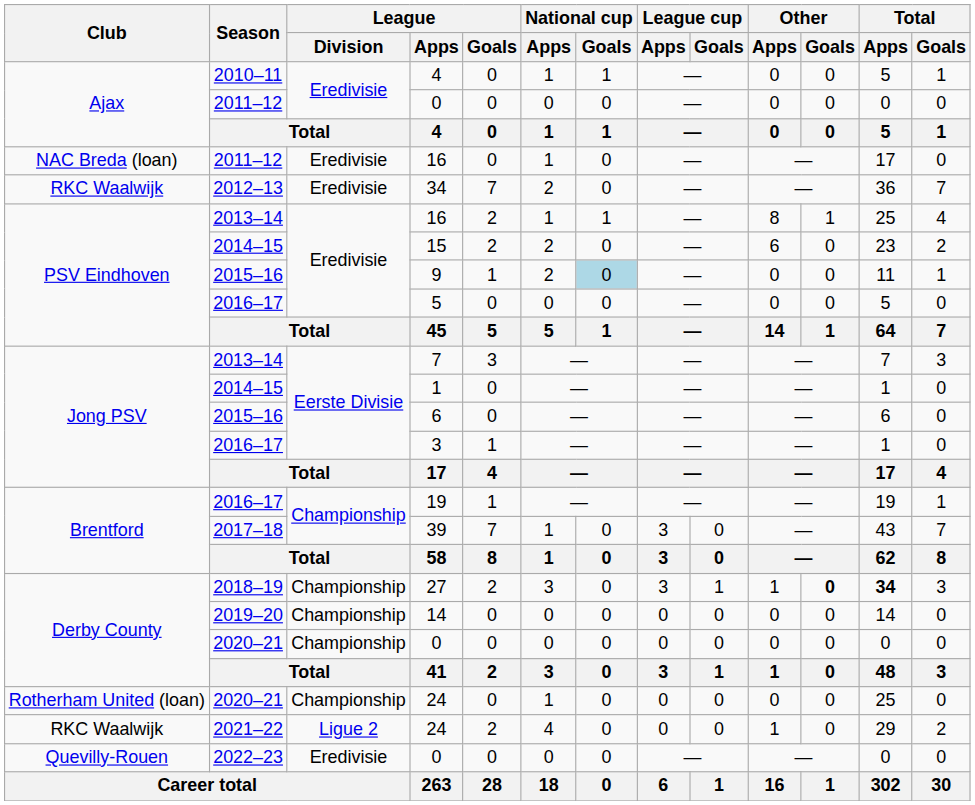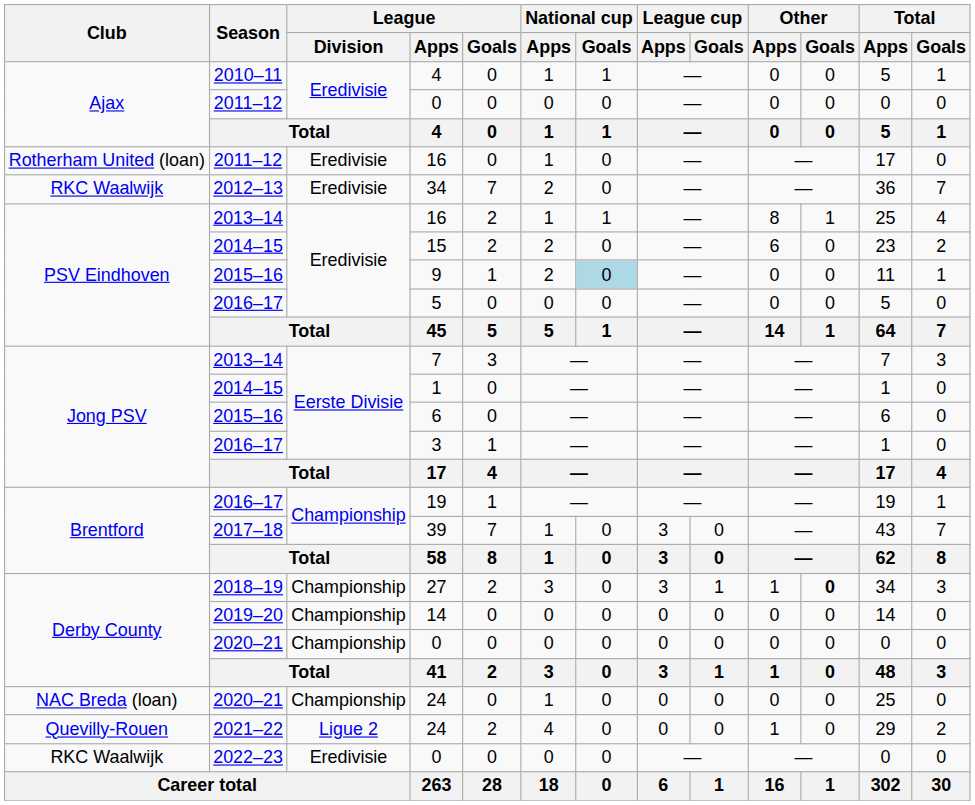(107, 160) NAC Breda (loan) -> (107, 160) Rotherham United (loan)
(886, 587) bold -> (886, 587) normal
(107, 700) Rotherham United (loan) -> (107, 700) NAC Breda (loan)
(107, 729) RKC Waalwijk -> (107, 729) Quevilly-Rouen
(107, 757) Quevilly-Rouen -> (107, 757) RKC Waalwijk
